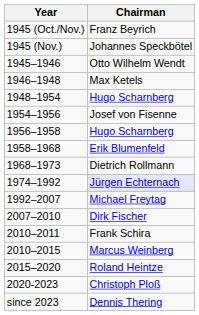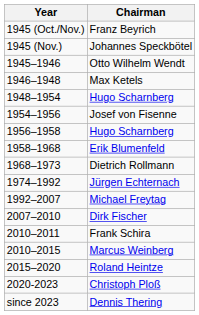(135, 183) lavender background -> (135, 183) no background
